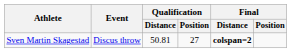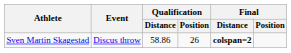(160, 40) 50.81 -> (160, 40) 58.86
(194, 40) 27 -> (194, 40) 26
